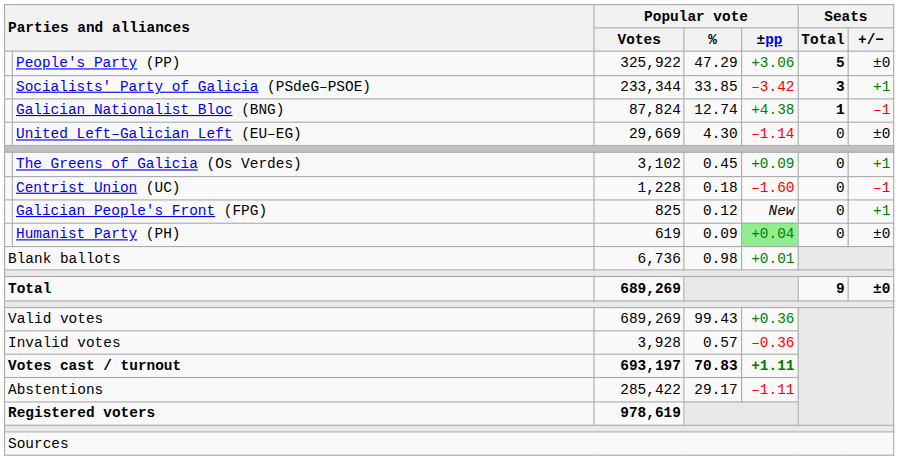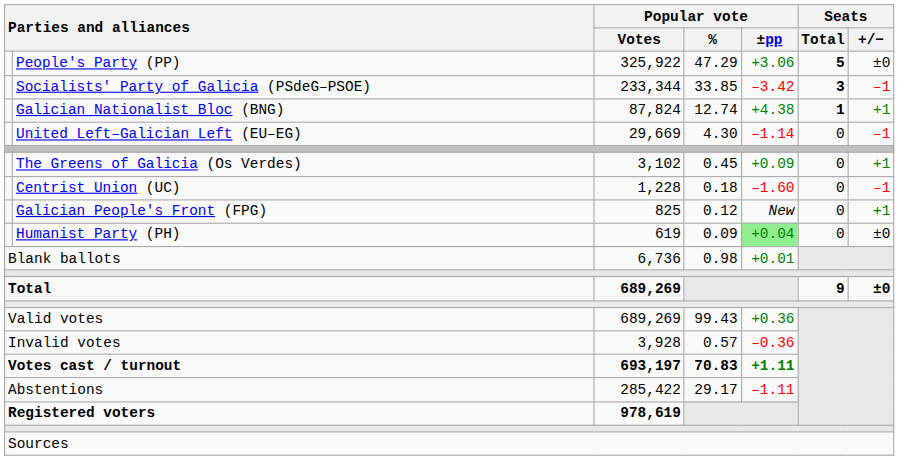(882, 87) +1 -> (882, 87) –1
(882, 110) –1 -> (882, 110) +1
(882, 134) ±0 -> (882, 134) –1
